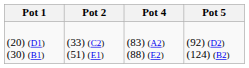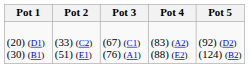+ column: (124, 13)
